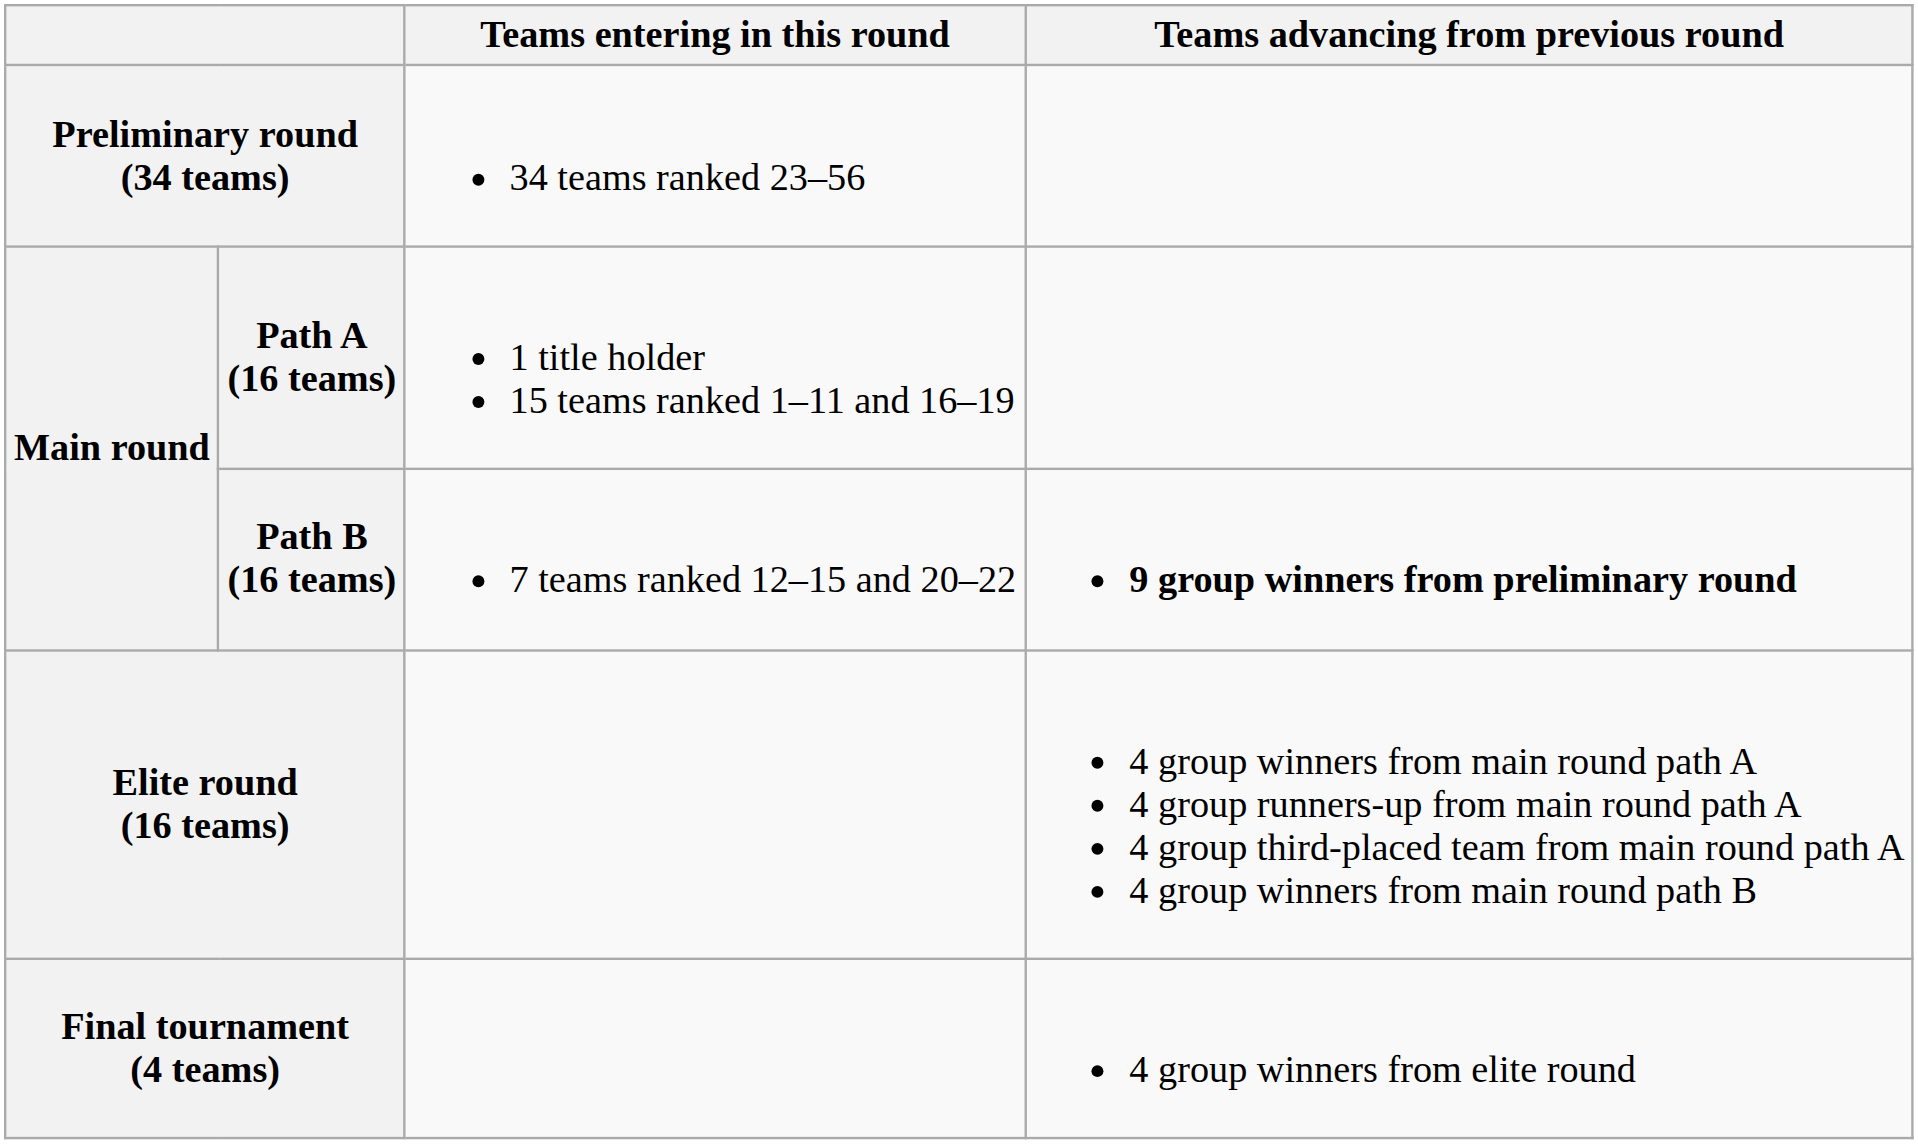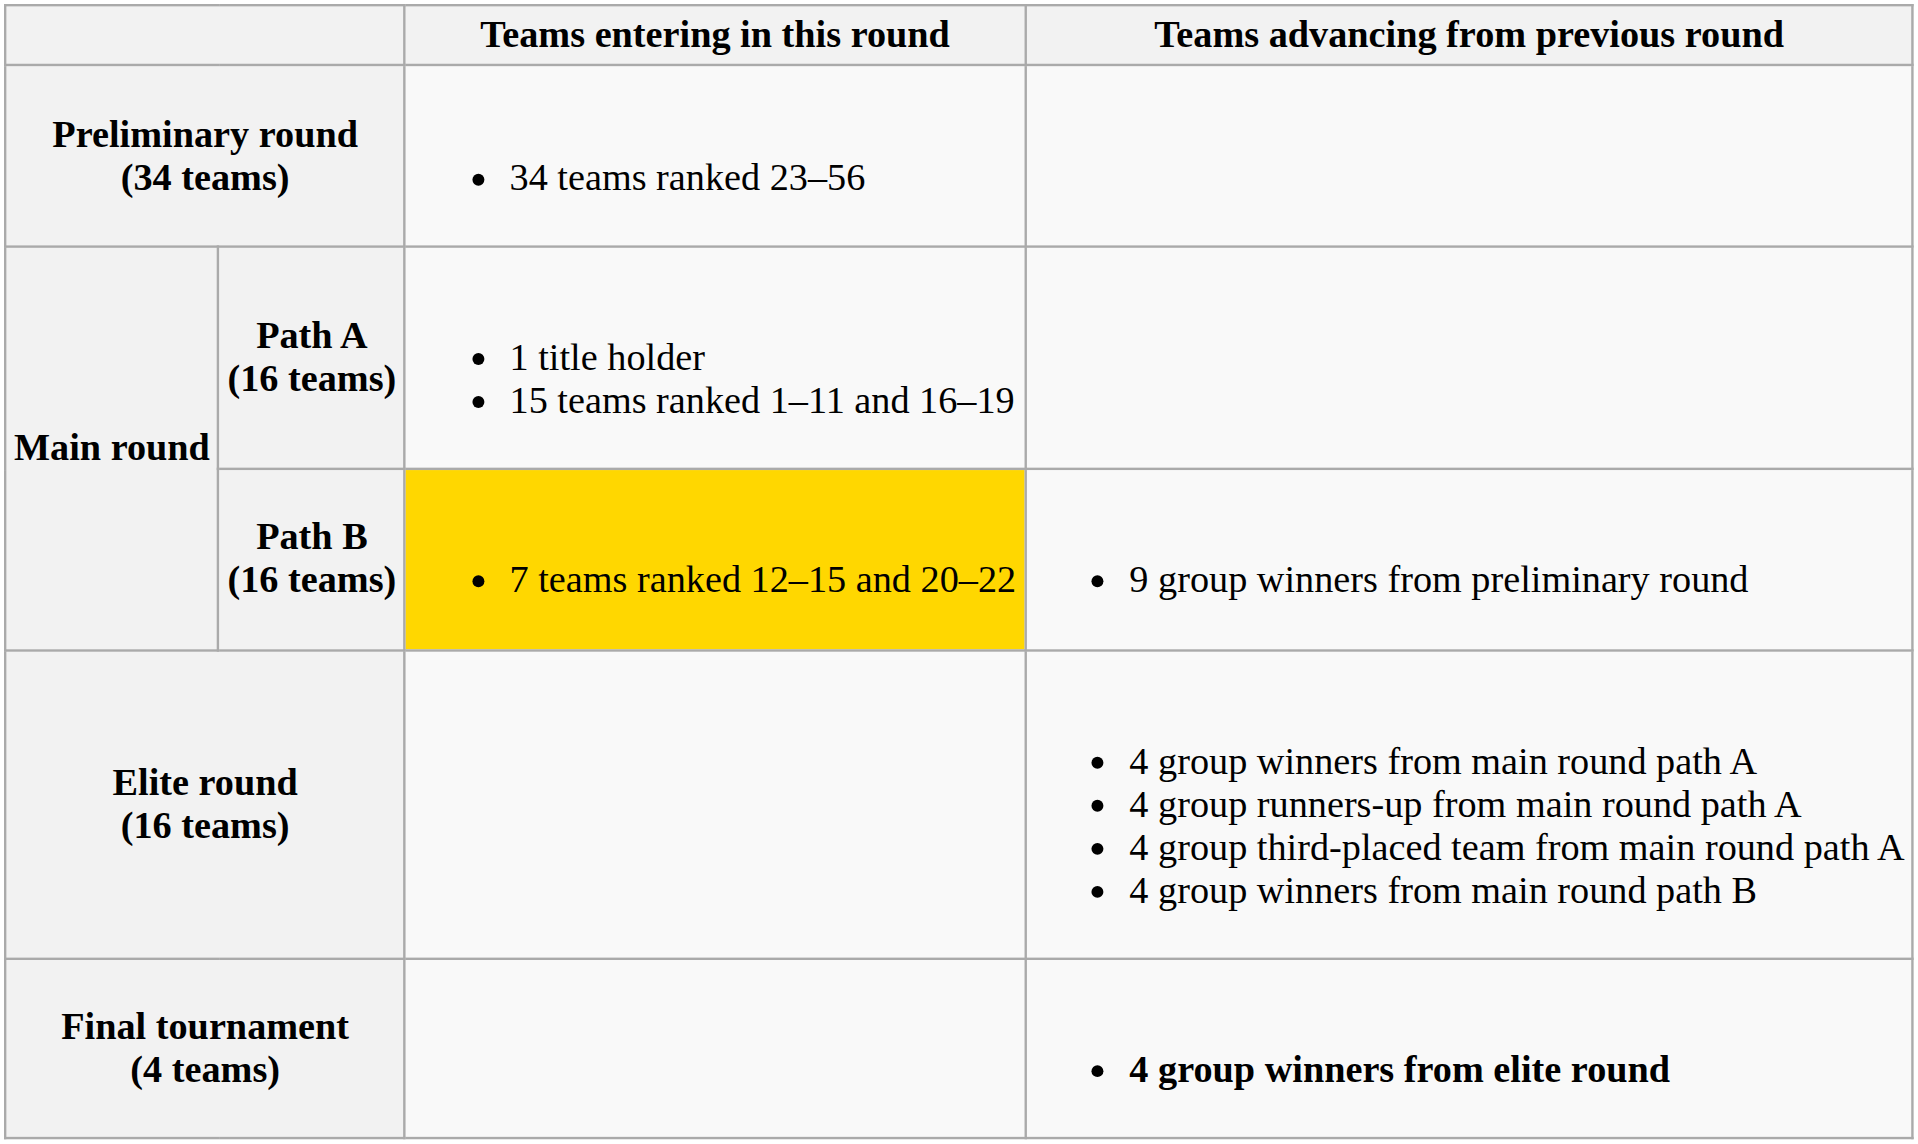(715, 581) no background -> (715, 581) gold background
(1469, 581) bold -> (1469, 581) normal
(1469, 1070) normal -> (1469, 1070) bold
